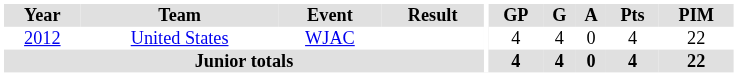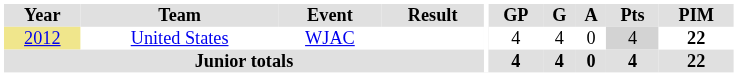(42, 38) no background -> (42, 38) khaki background
(633, 38) no background -> (633, 38) lightgrey background
(696, 38) normal -> (696, 38) bold
